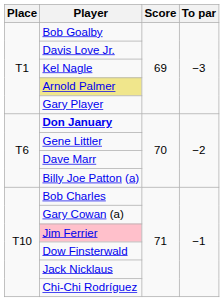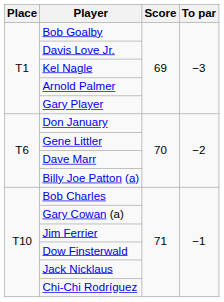(79, 86) khaki background -> (79, 86) no background
(77, 123) bold -> (75, 123) normal
(70, 232) pink background -> (70, 232) no background
